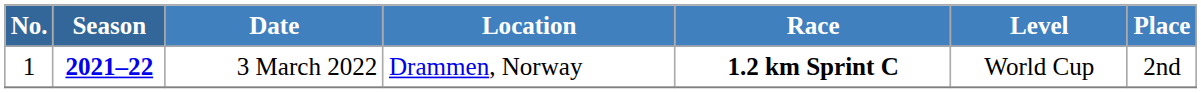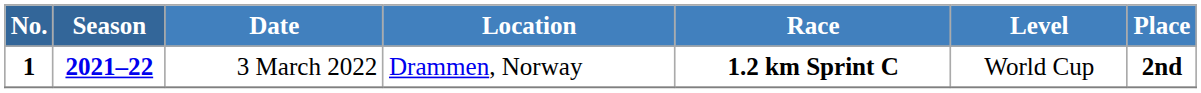(29, 66) normal -> (29, 66) bold
(1162, 66) normal -> (1162, 66) bold
